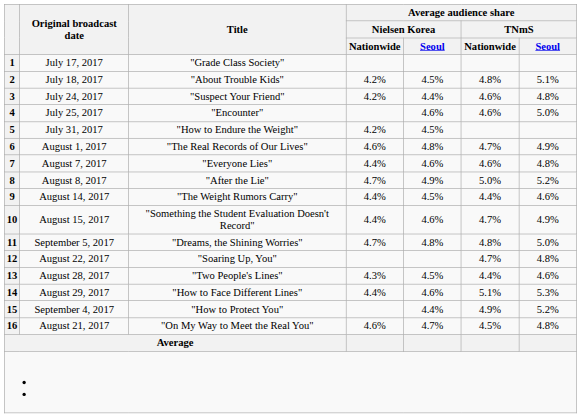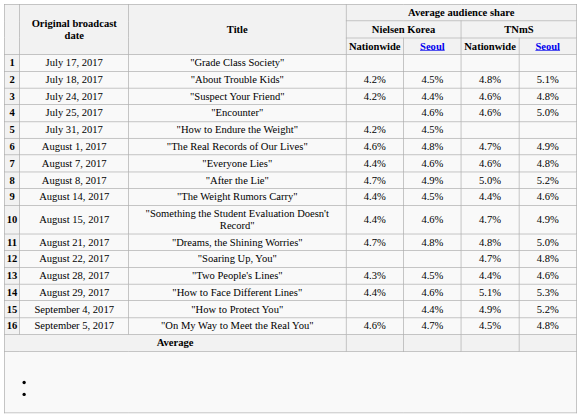(74, 242) September 5, 2017 -> (74, 242) August 21, 2017
(74, 326) August 21, 2017 -> (74, 326) September 5, 2017
